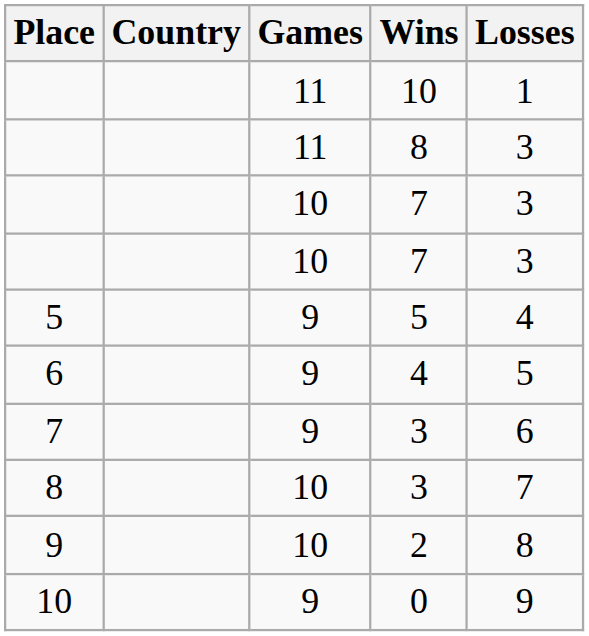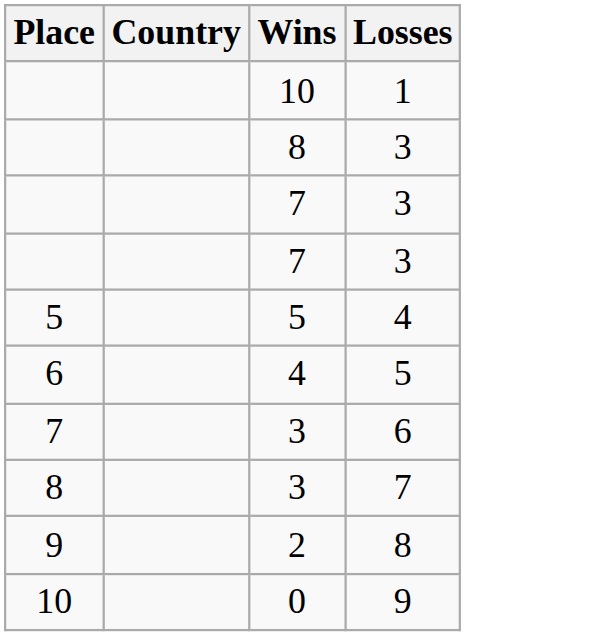- column: (310, 32)
